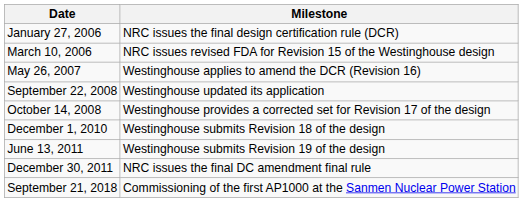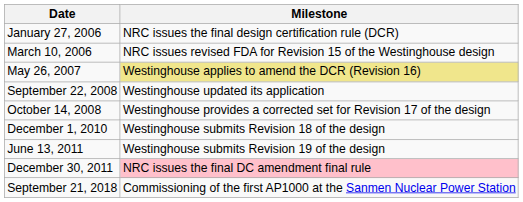(272, 71) no background -> (272, 71) khaki background
(247, 168) no background -> (247, 168) pink background
